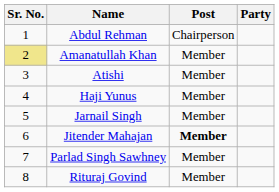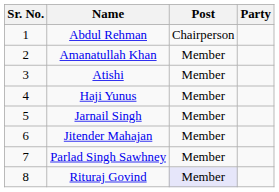(26, 55) khaki background -> (26, 55) no background
(203, 136) bold -> (203, 136) normal
(203, 177) no background -> (203, 177) lavender background
